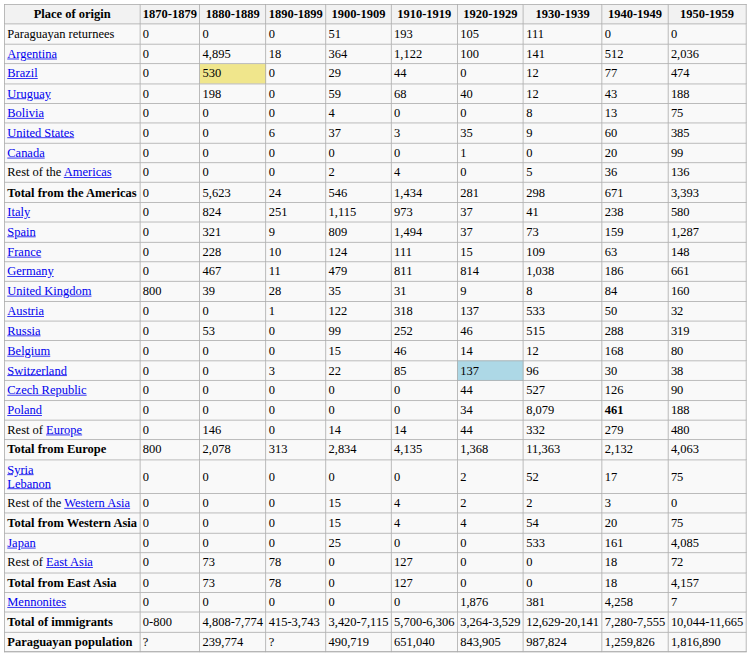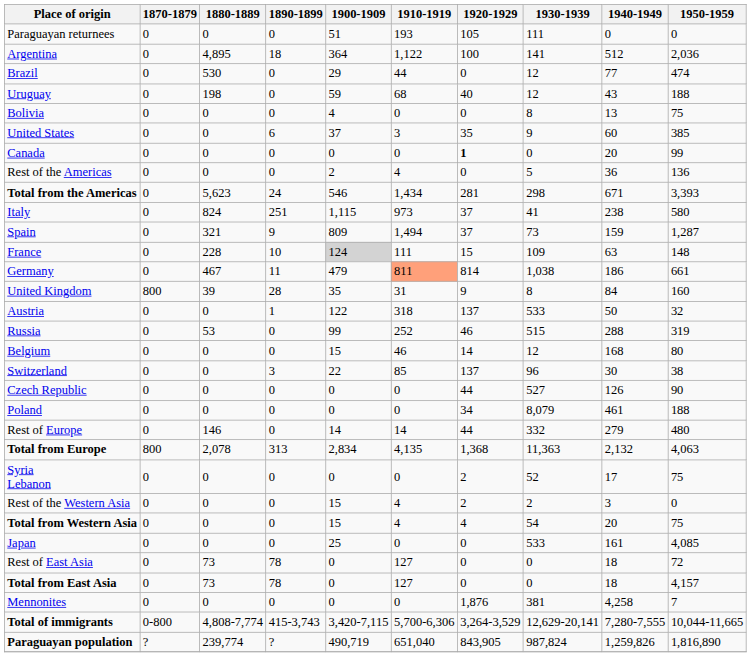(212, 73) khaki background -> (212, 73) no background
(463, 152) normal -> (463, 152) bold
(338, 251) no background -> (338, 251) lightgrey background
(403, 271) no background -> (403, 271) lightsalmon background
(470, 370) lightblue background -> (470, 370) no background
(614, 410) bold -> (614, 410) normal
